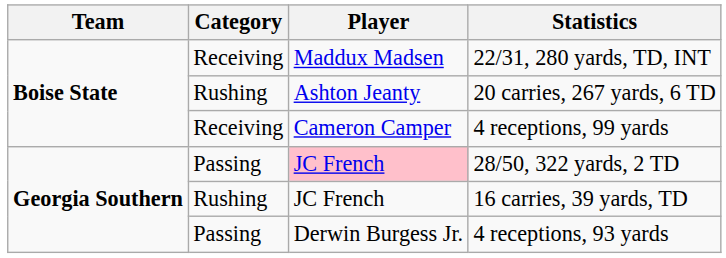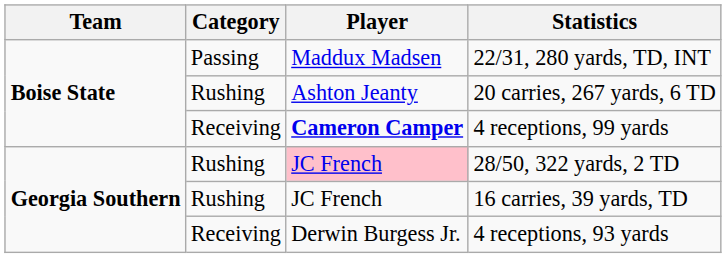(238, 57) Receiving -> (225, 57) Passing
(372, 128) normal -> (377, 128) bold
(227, 163) Passing -> (228, 163) Rushing
(227, 234) Passing -> (236, 234) Receiving
